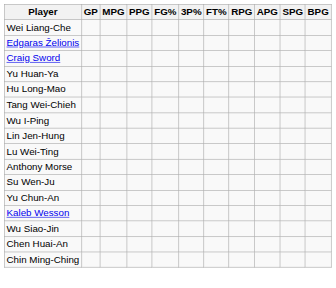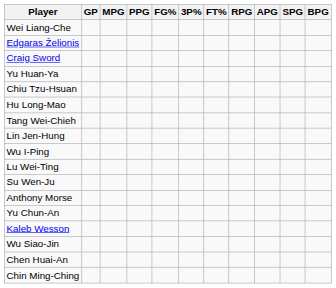+ row: (42, 89)
rows swapped: (36, 136) <-> (28, 120)
rows swapped: (39, 167) <-> (31, 182)
